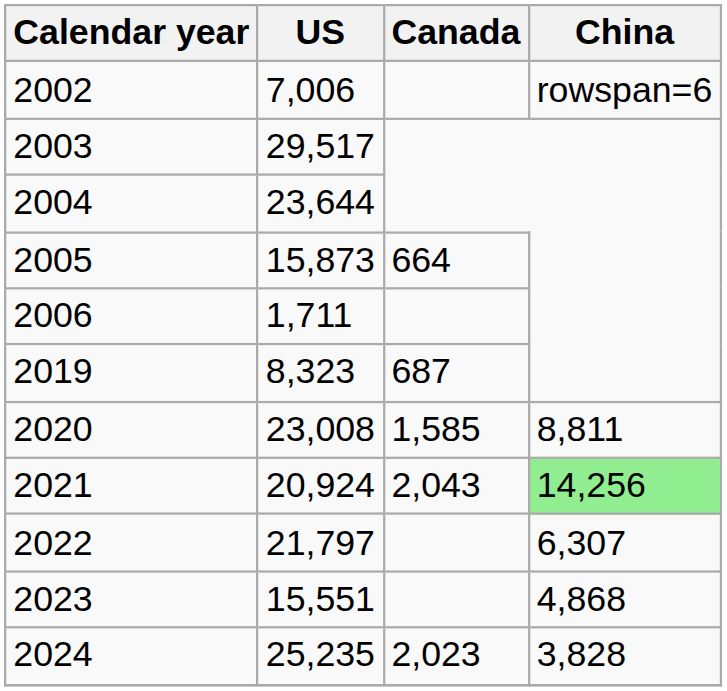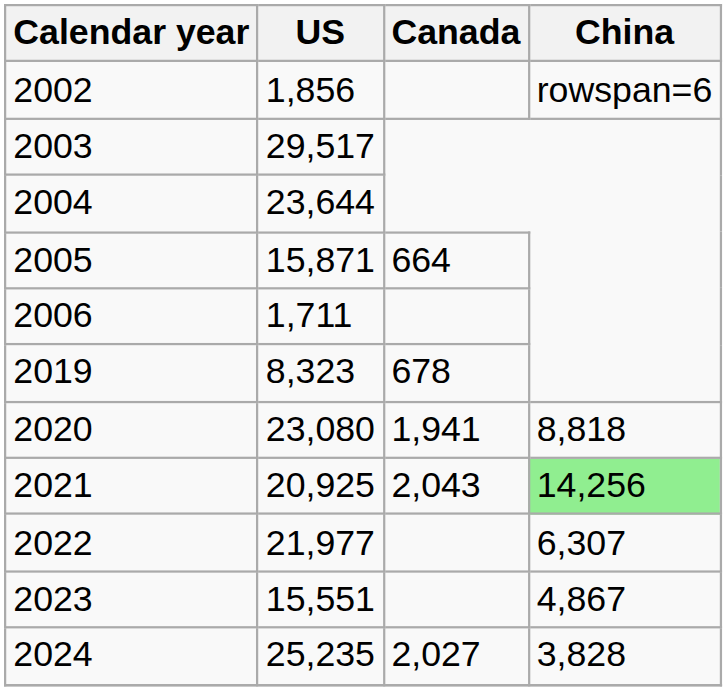(310, 89) 7,006 -> (310, 89) 1,856
(320, 259) 15,873 -> (320, 259) 15,871
(421, 372) 687 -> (421, 372) 678
(320, 428) 23,008 -> (320, 428) 23,080
(436, 428) 1,585 -> (436, 428) 1,941
(580, 428) 8,811 -> (581, 428) 8,818
(320, 485) 20,924 -> (320, 485) 20,925
(320, 542) 21,797 -> (320, 542) 21,977
(581, 598) 4,868 -> (581, 598) 4,867
(436, 655) 2,023 -> (436, 655) 2,027
